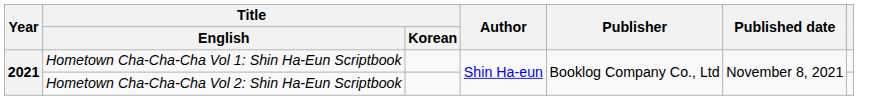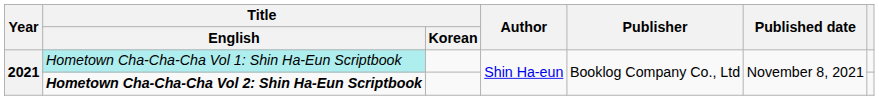(224, 60) no background -> (224, 60) paleturquoise background
(224, 83) normal -> (234, 83) bold
